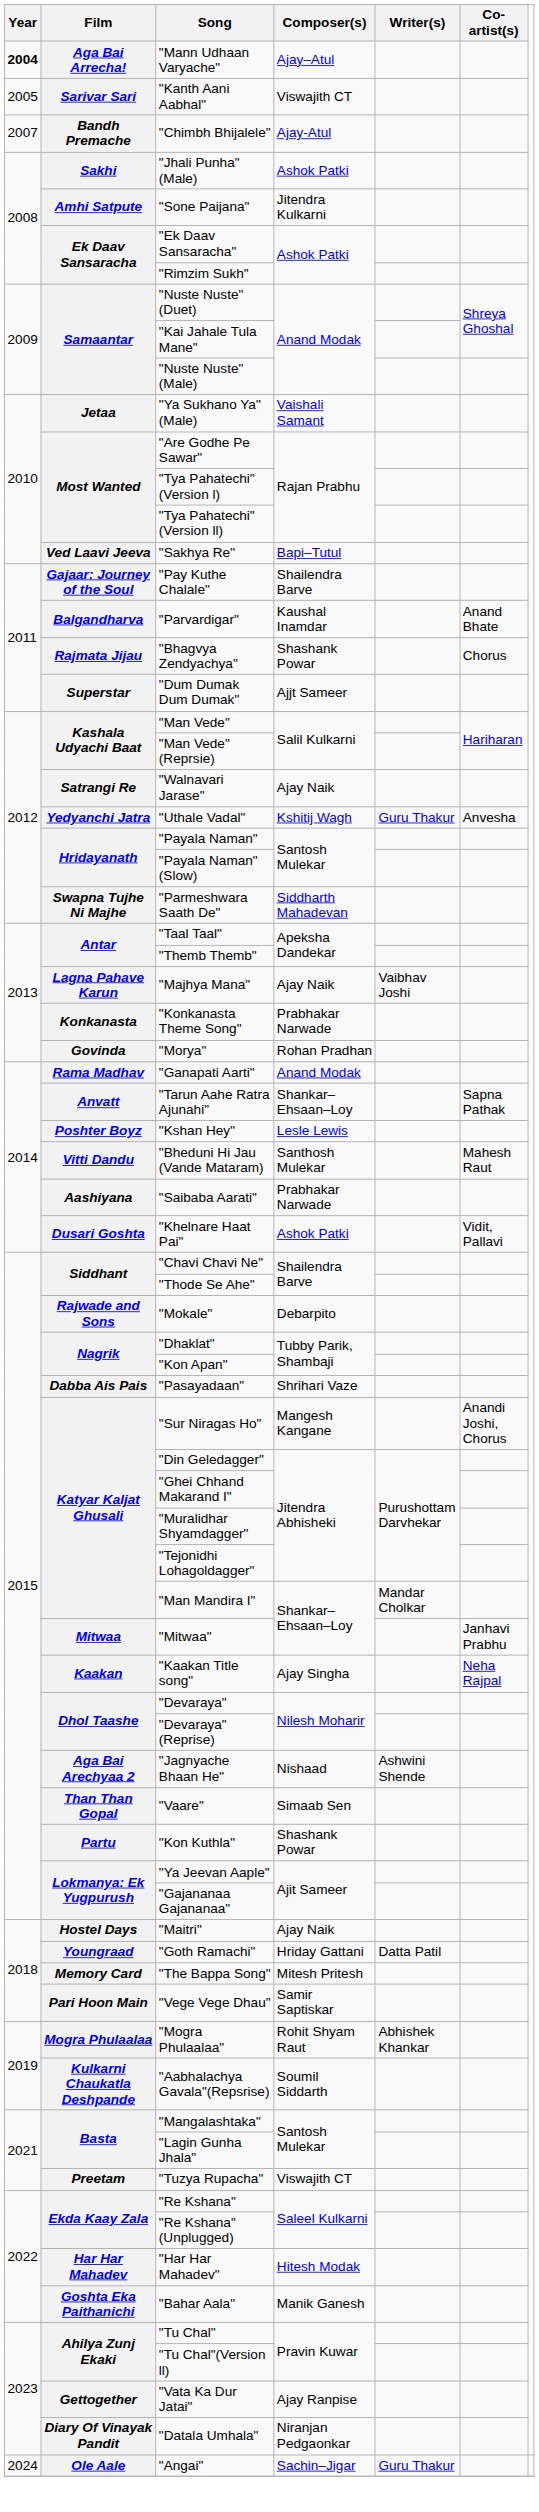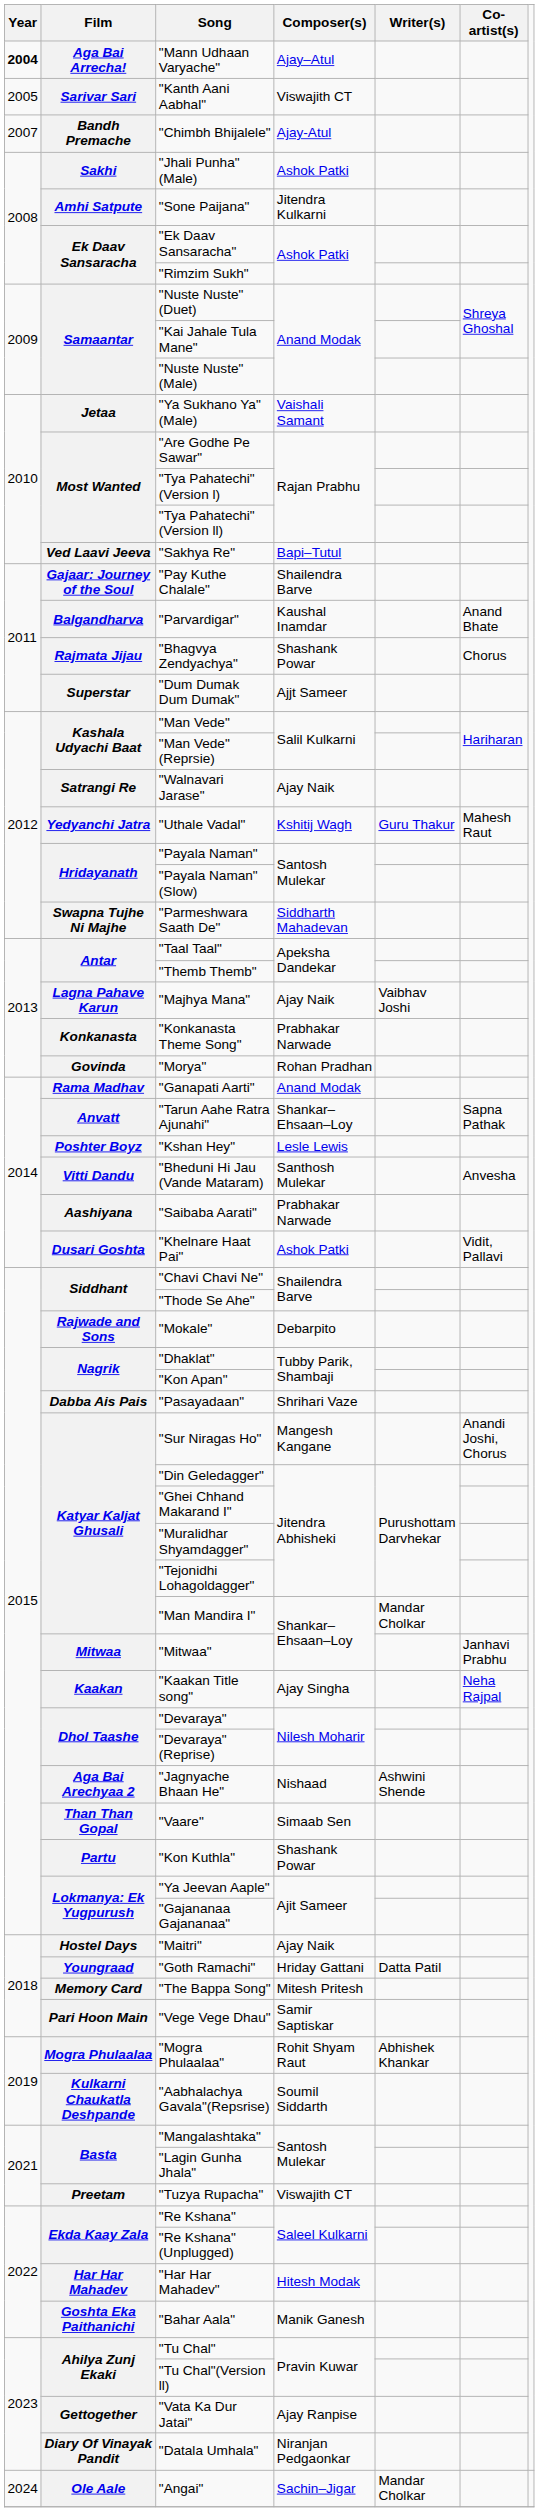(489, 817) Anvesha -> (487, 825) Mahesh Raut
(487, 1160) Mahesh Raut -> (489, 1175) Anvesha
(416, 2465) Guru Thakur -> (402, 2488) Mandar Cholkar
